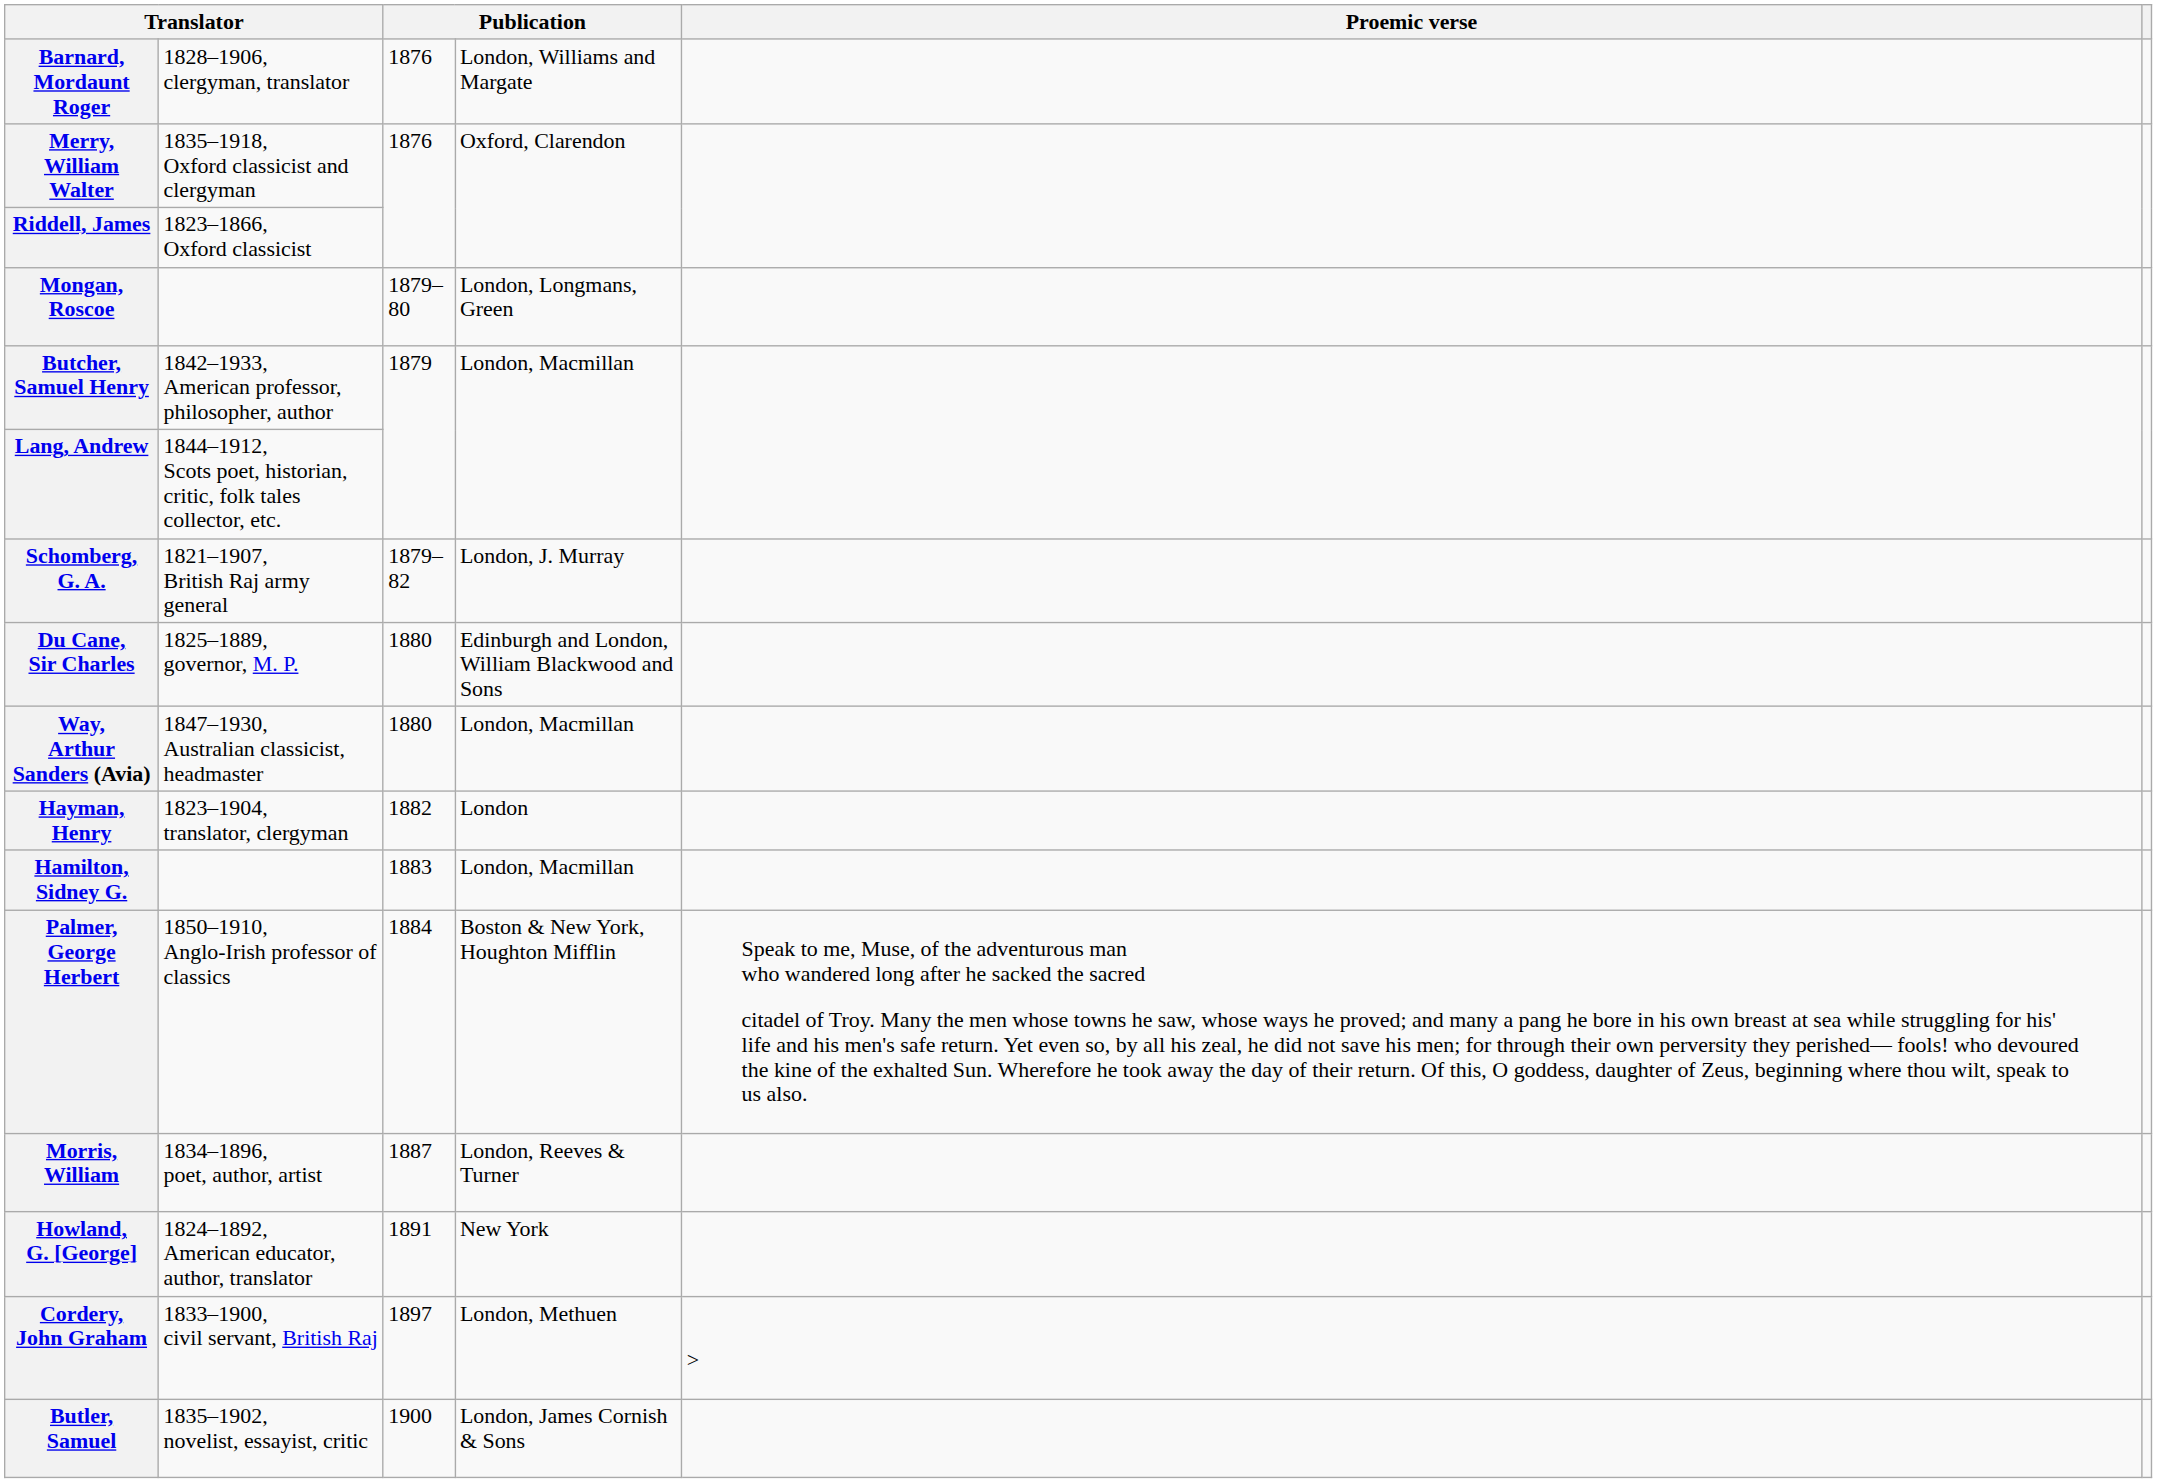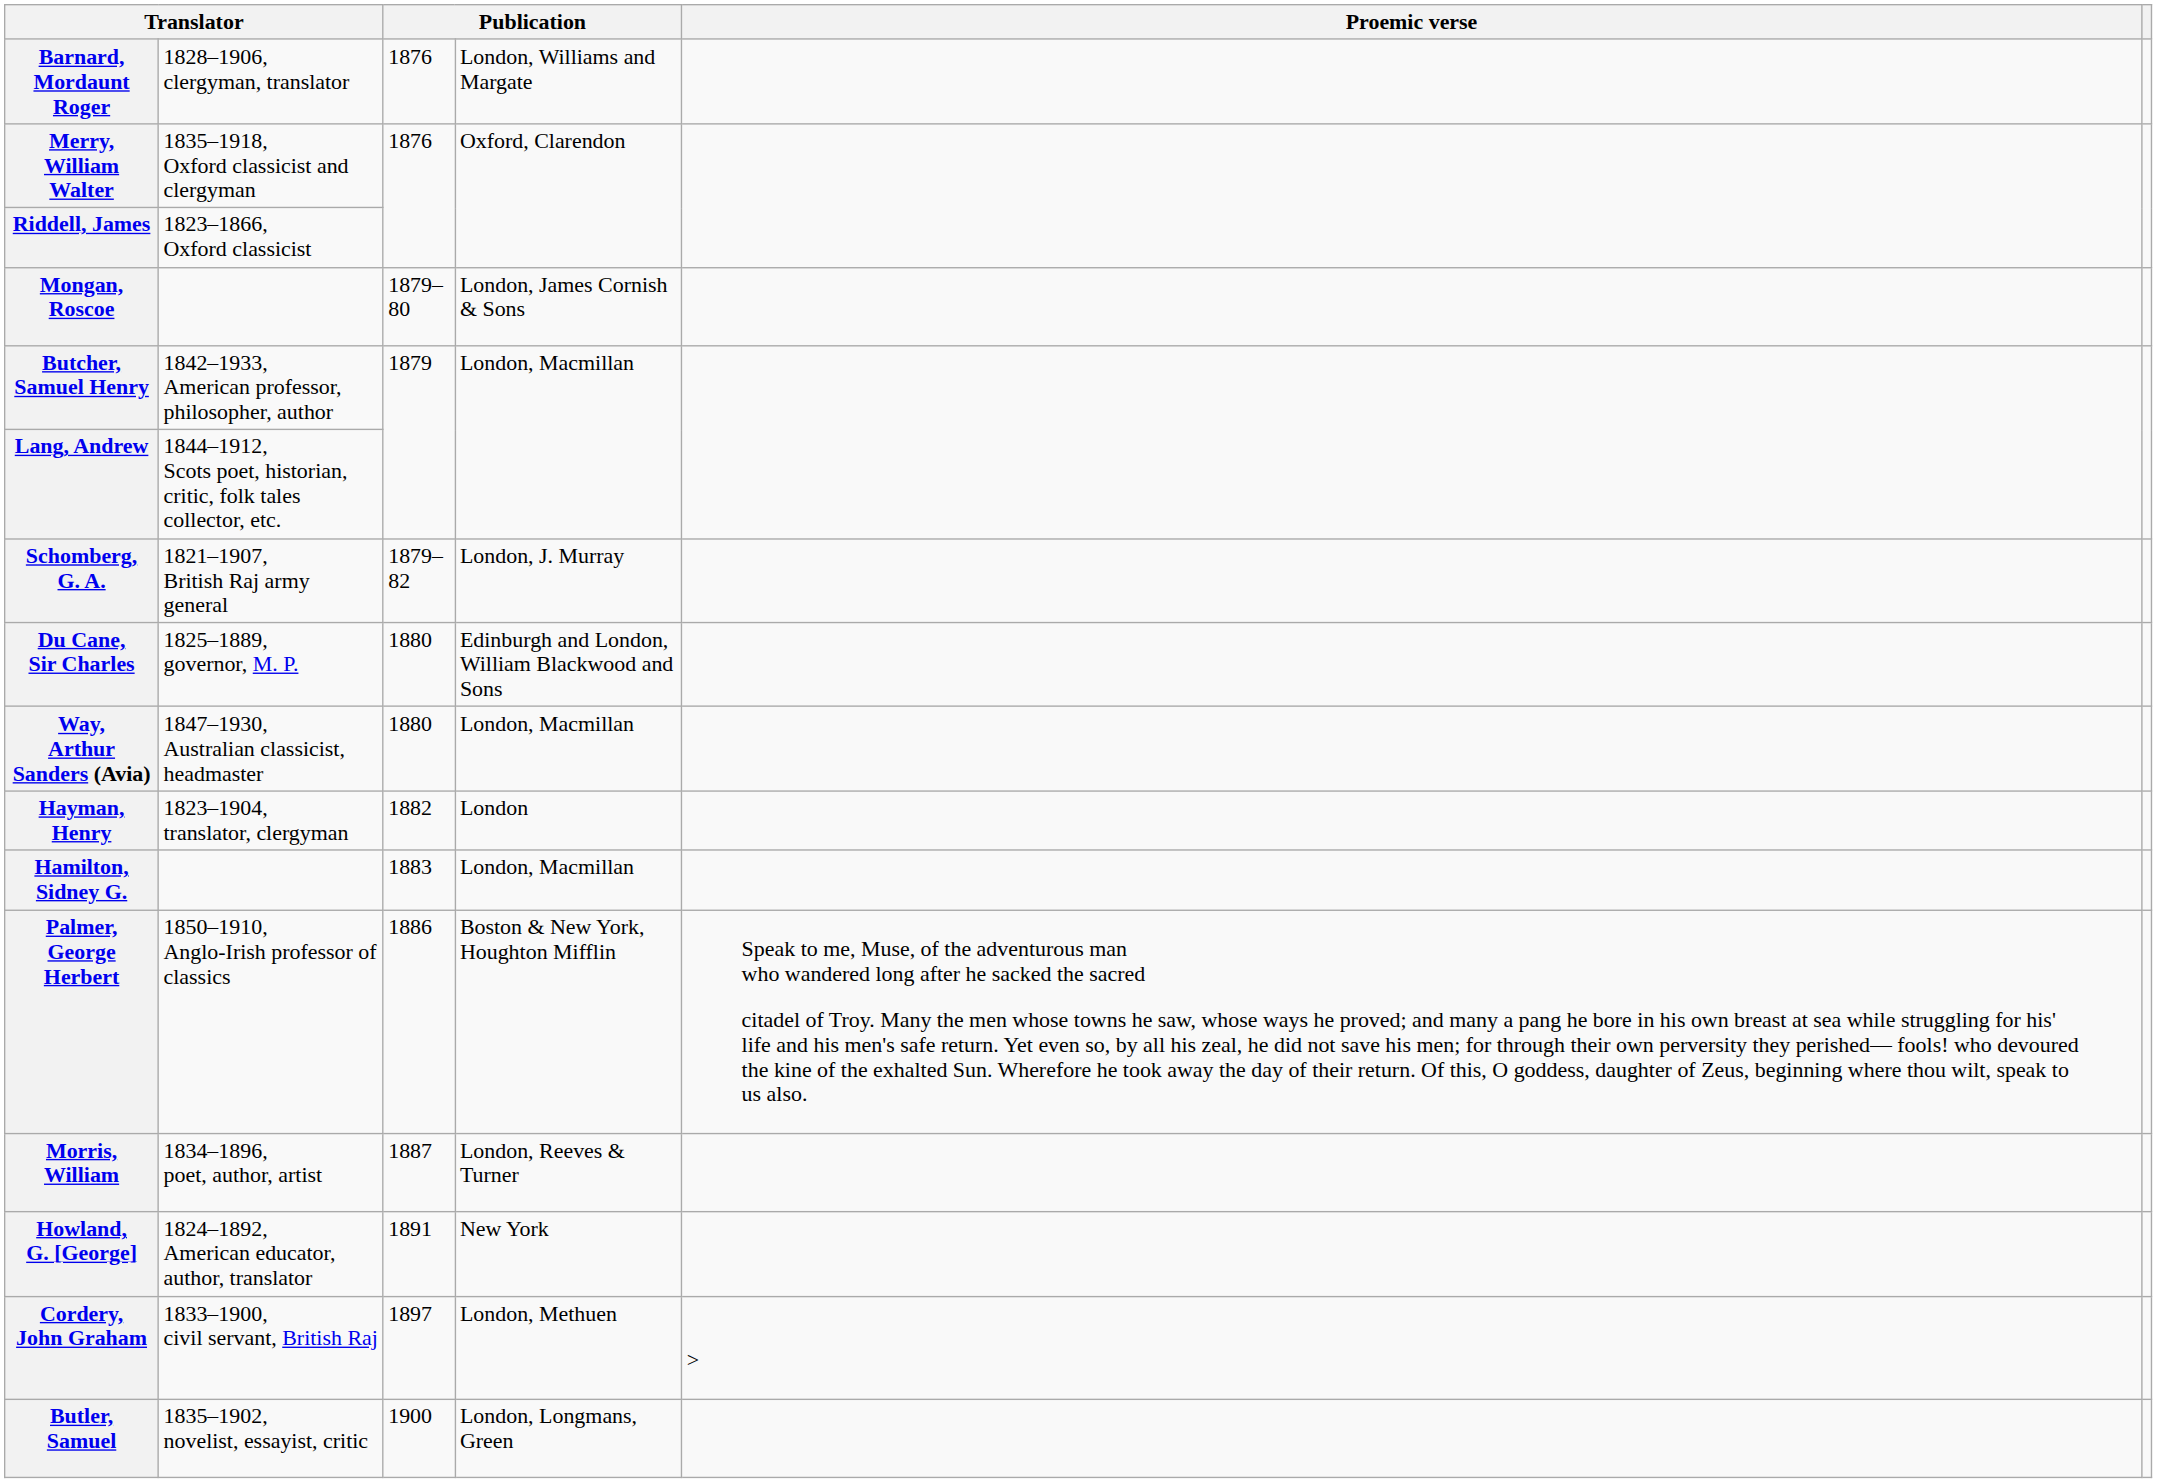(549, 296) London, Longmans, Green -> (564, 296) London, James Cornish & Sons
(410, 926) 1884 -> (410, 926) 1886
(564, 1428) London, James Cornish & Sons -> (549, 1428) London, Longmans, Green
